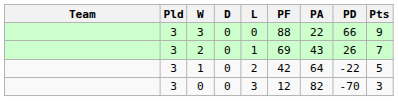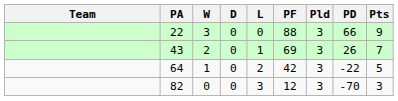columns swapped: (174, 14) <-> (317, 14)
